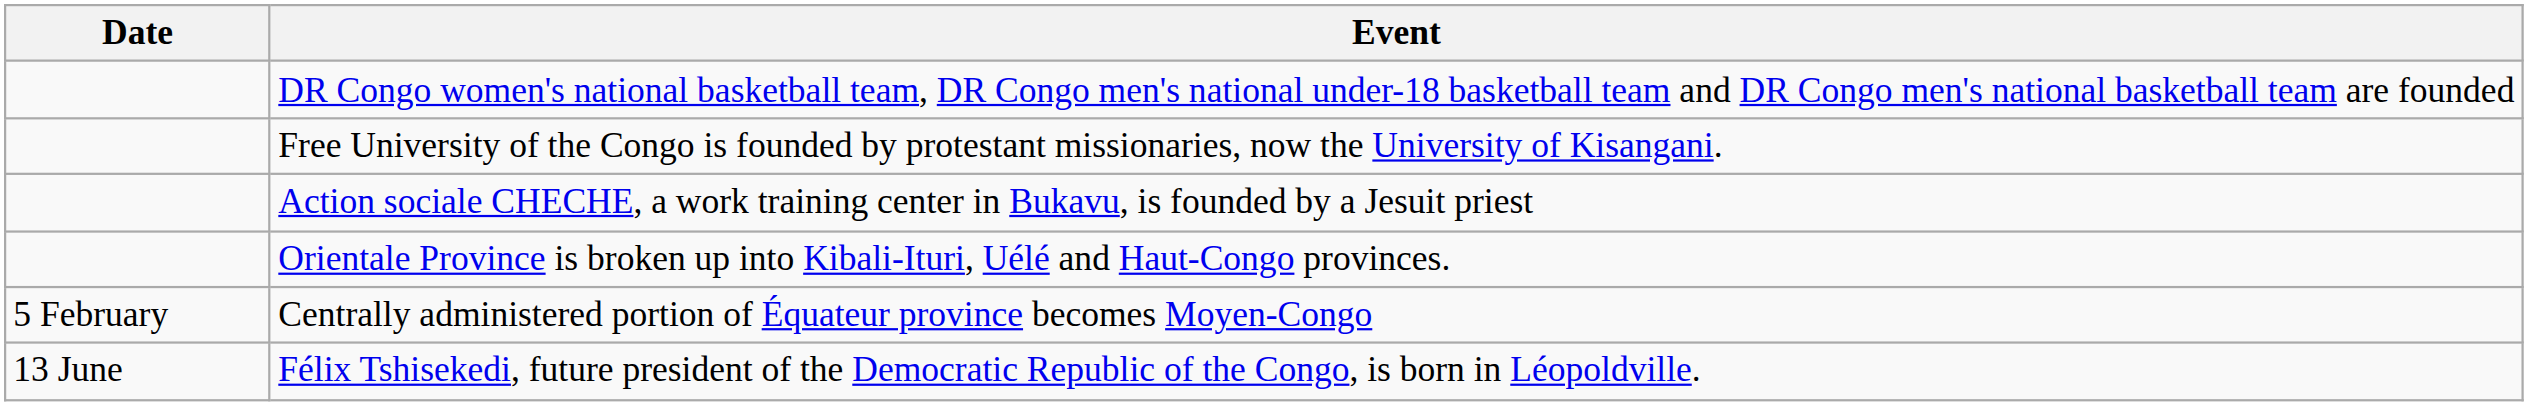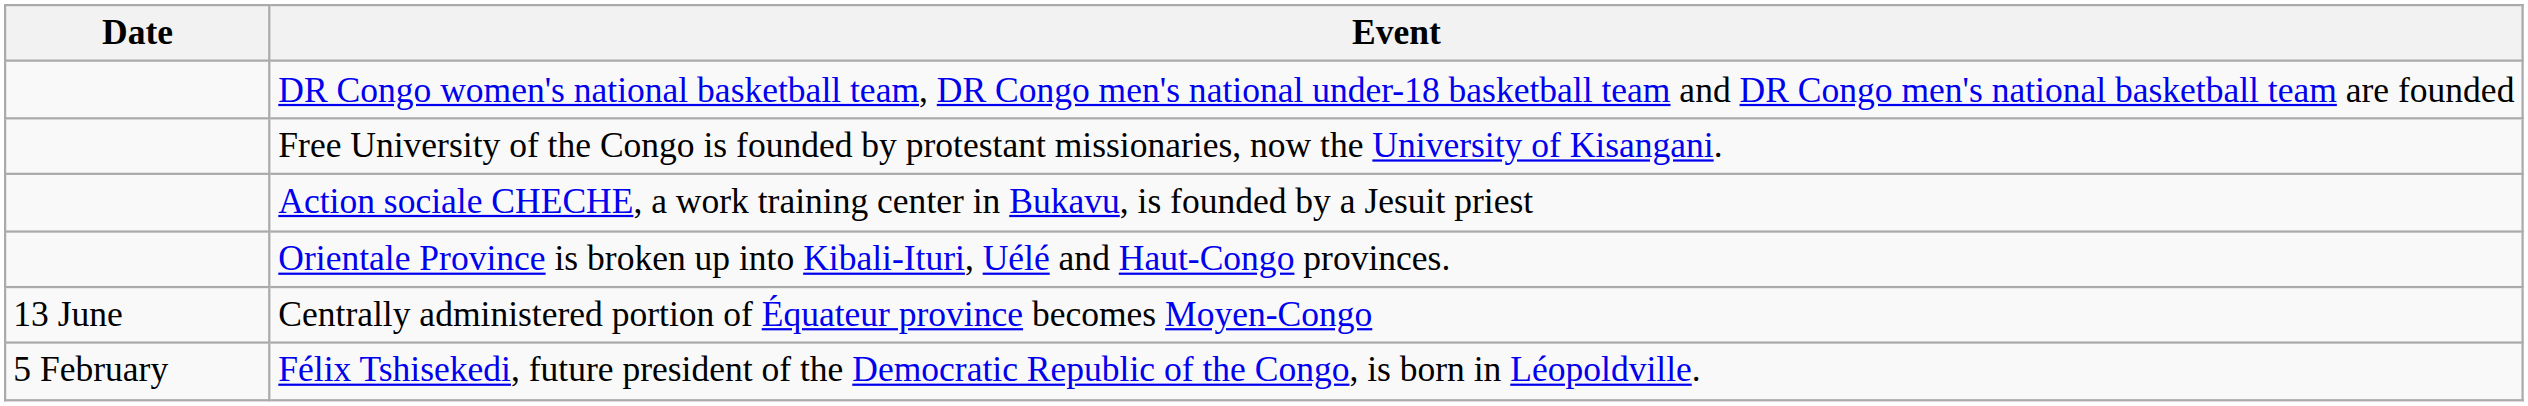(91, 314) 5 February -> (68, 314) 13 June
(68, 370) 13 June -> (91, 370) 5 February
